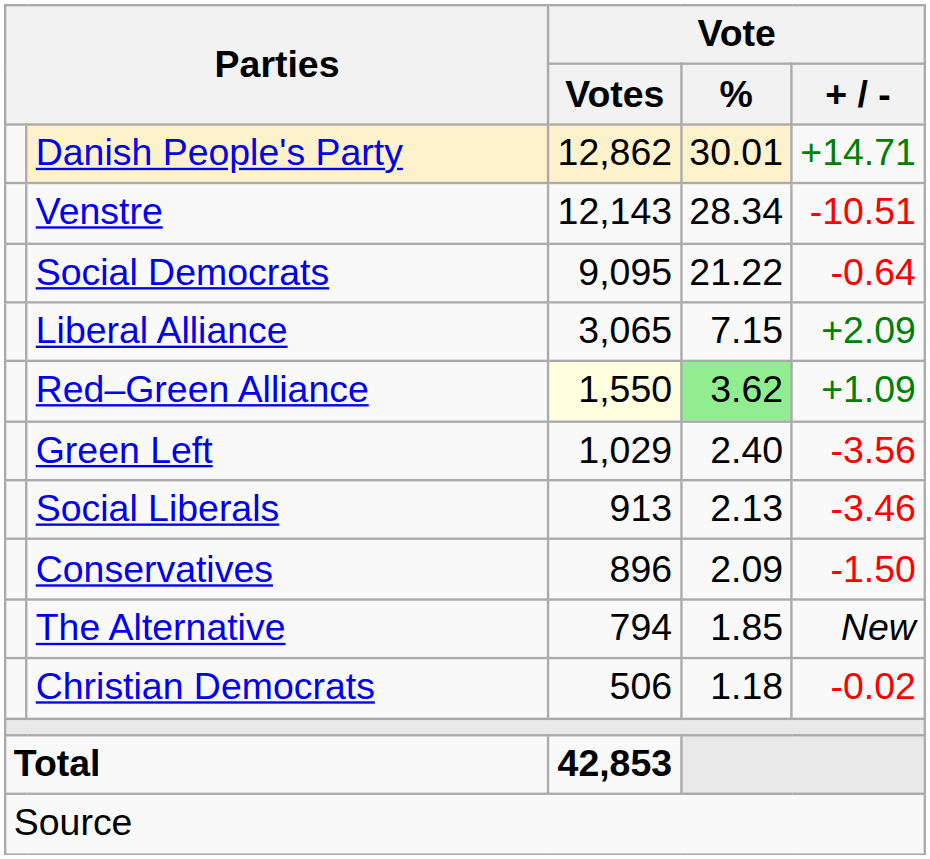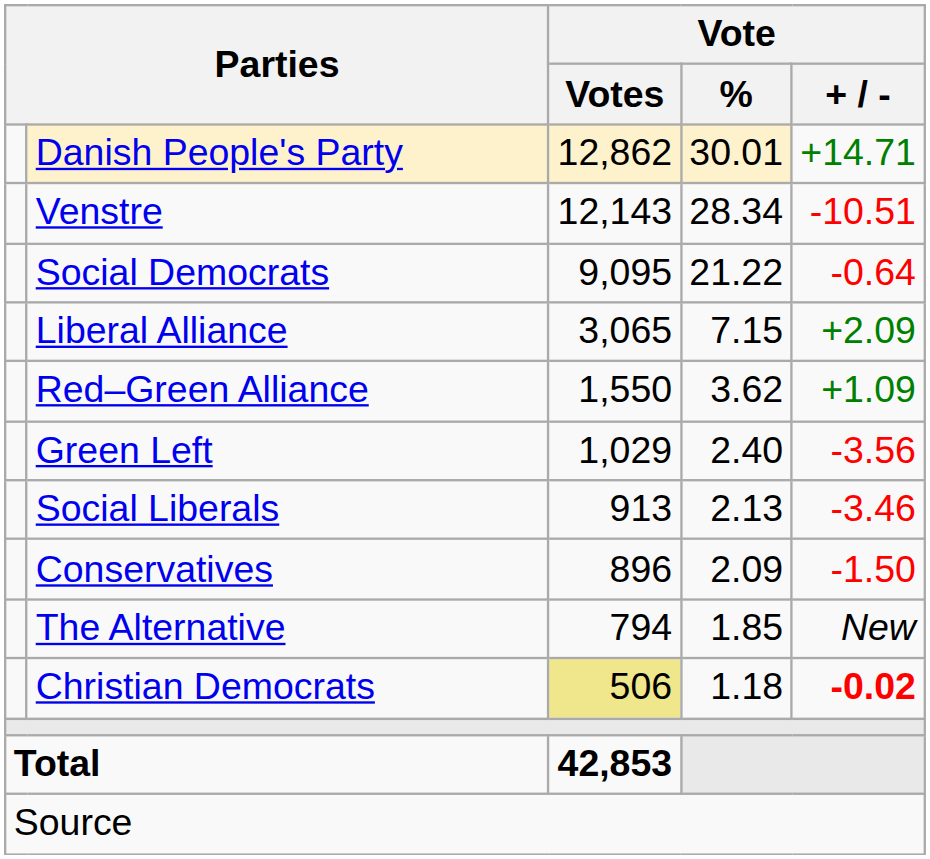(625, 390) lightyellow background -> (625, 390) no background
(747, 390) lightgreen background -> (747, 390) no background
(641, 687) no background -> (641, 687) khaki background
(873, 687) normal -> (873, 687) bold
